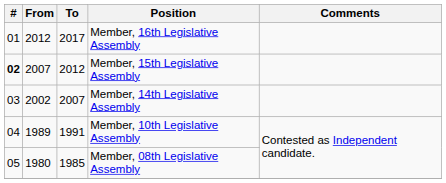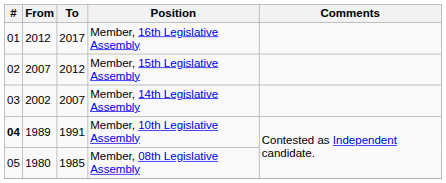(13, 69) bold -> (13, 69) normal
(13, 132) normal -> (13, 132) bold
